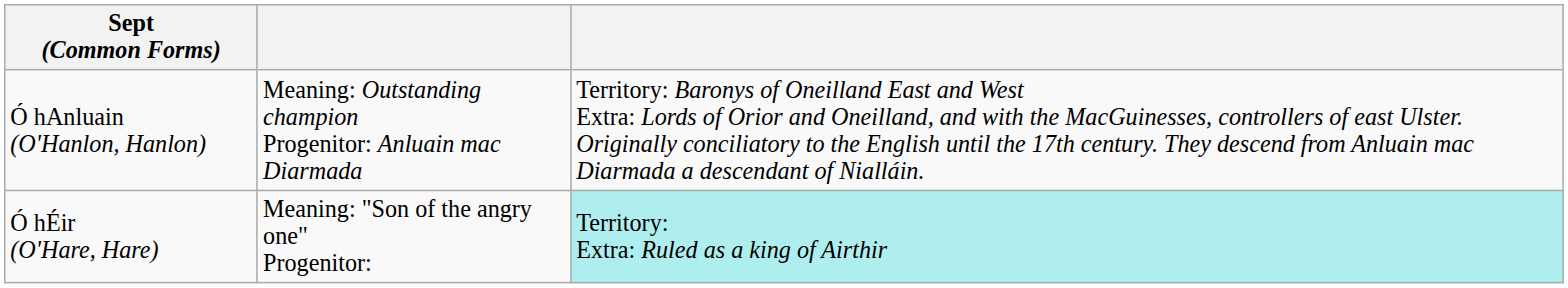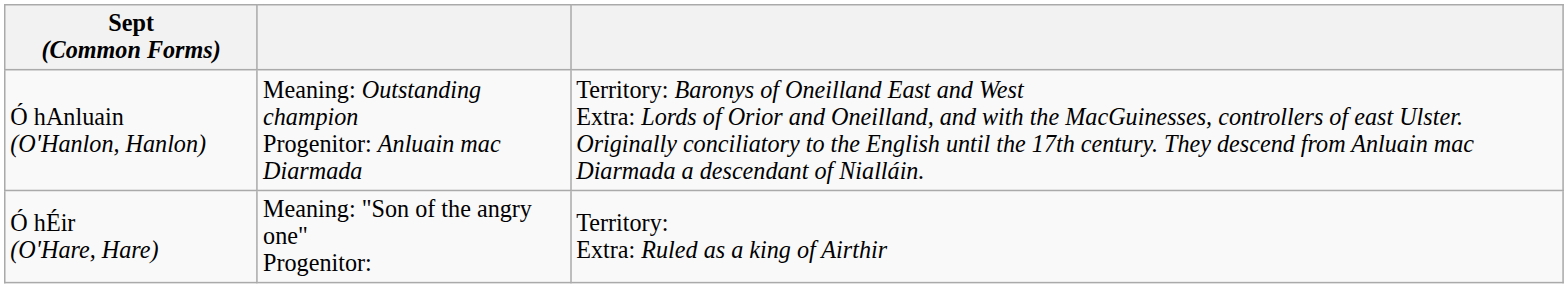(732, 236) paleturquoise background -> (732, 236) no background
